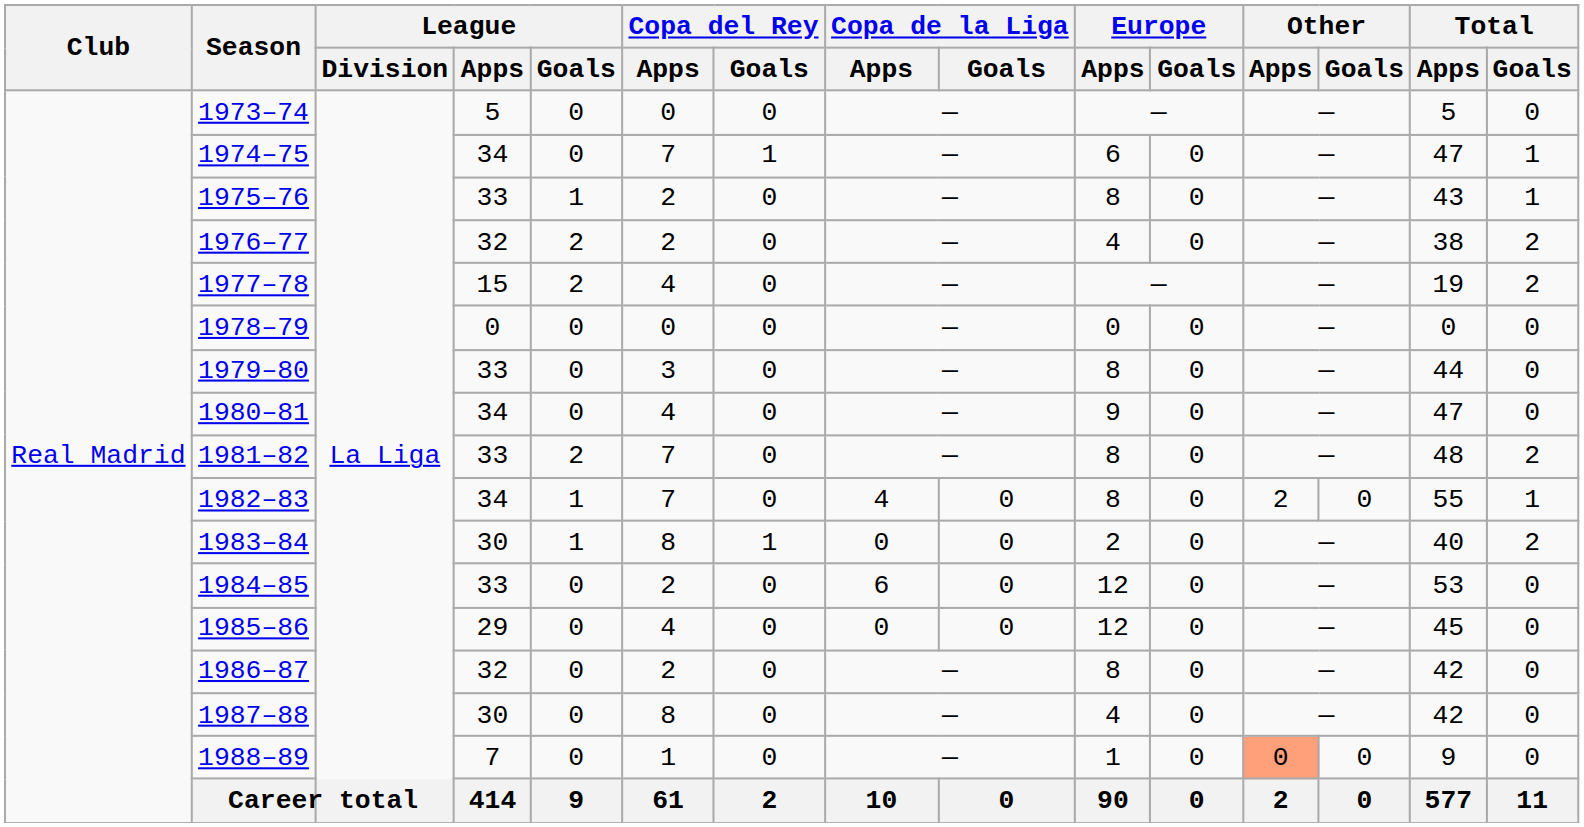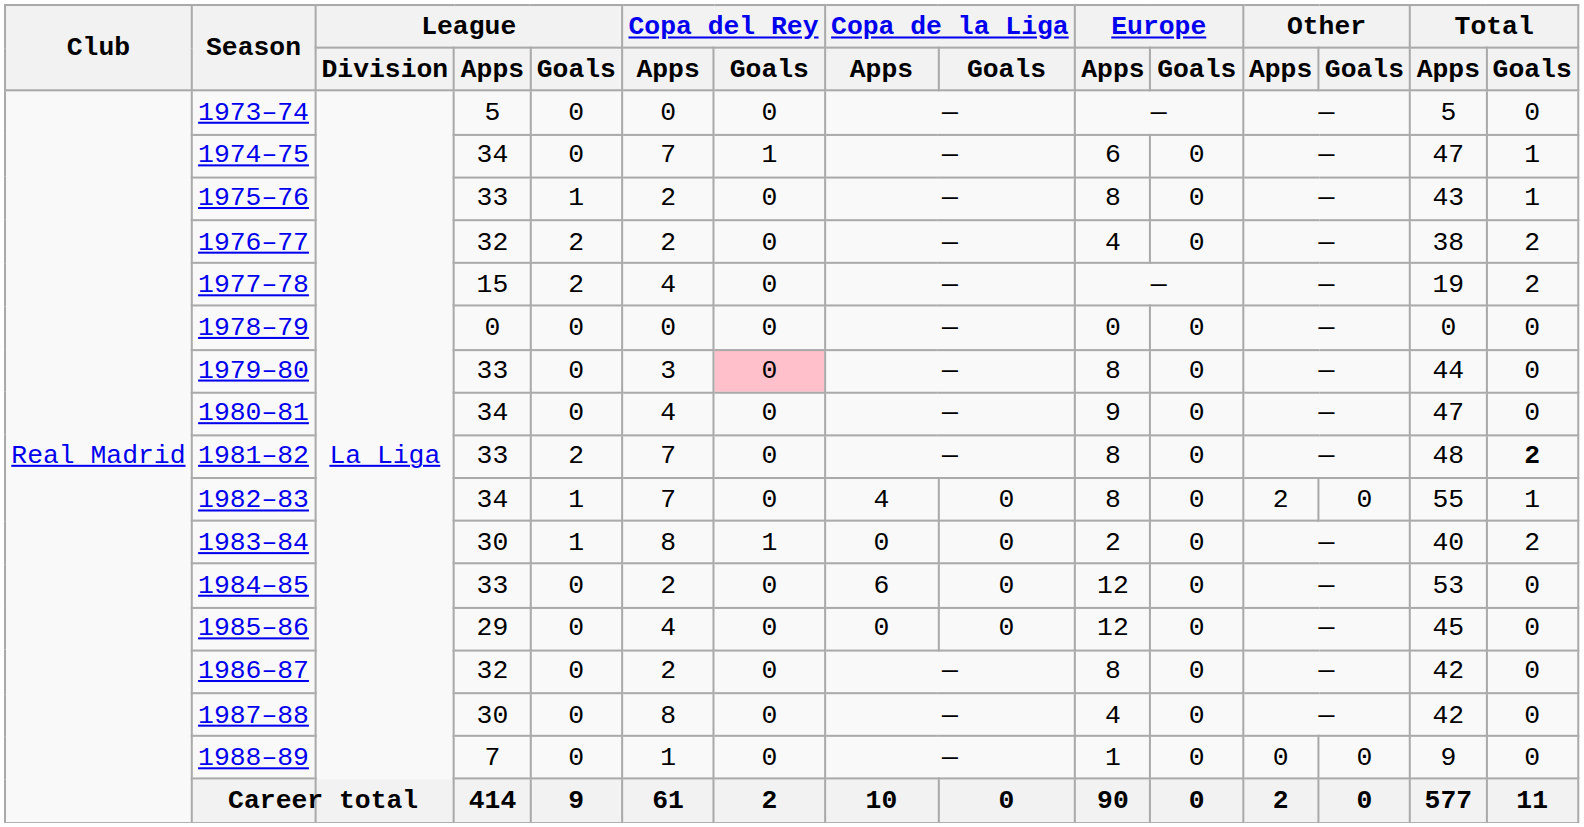(769, 371) no background -> (769, 371) pink background
(1532, 457) normal -> (1532, 457) bold
(1281, 758) lightsalmon background -> (1281, 758) no background
